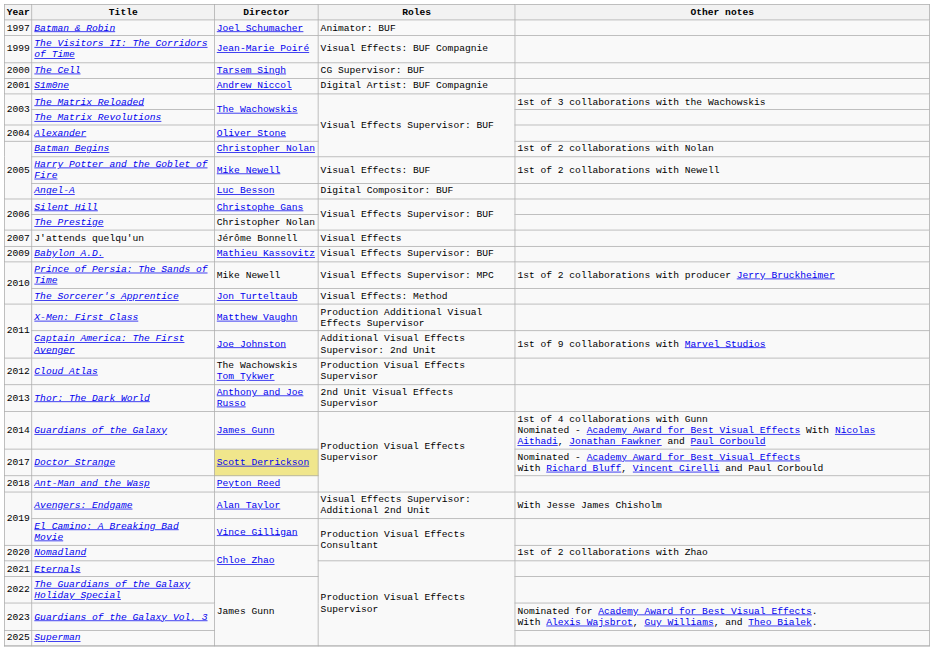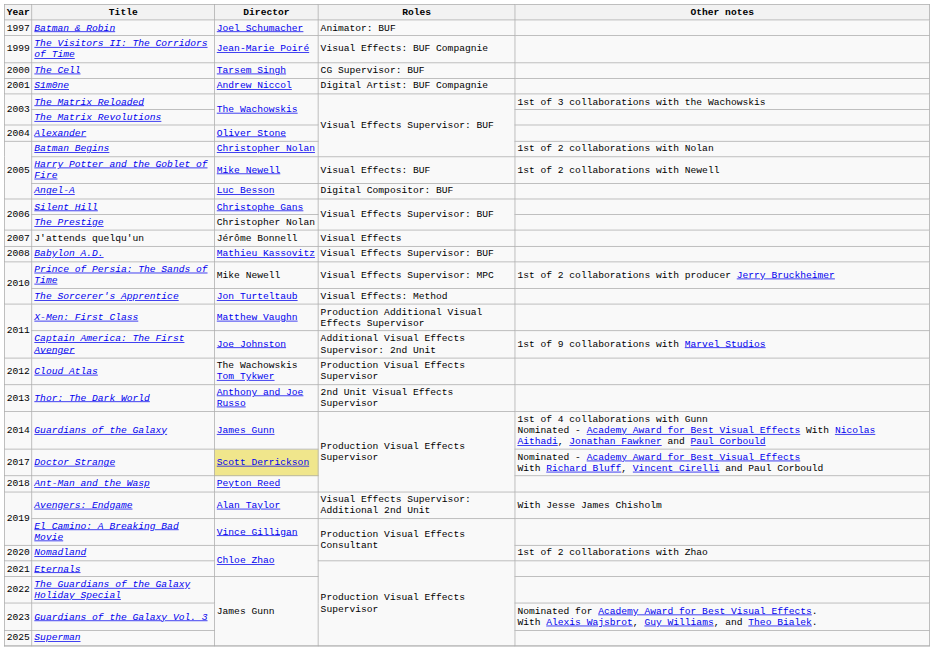(18, 254) 2009 -> (18, 254) 2008
